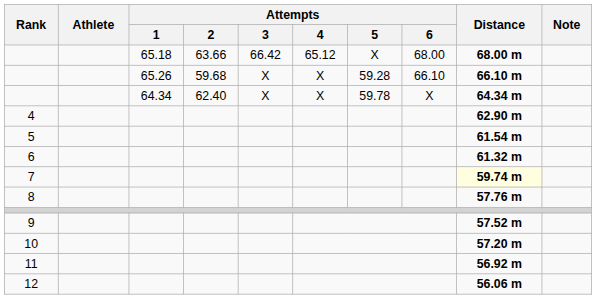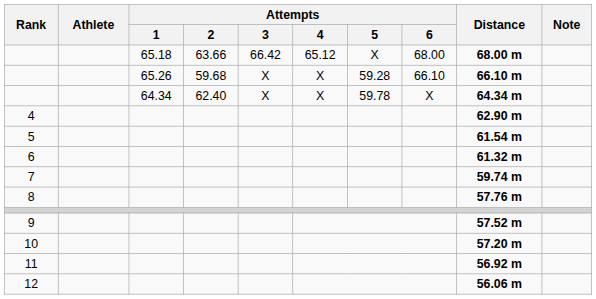(499, 176) lightyellow background -> (499, 176) no background
